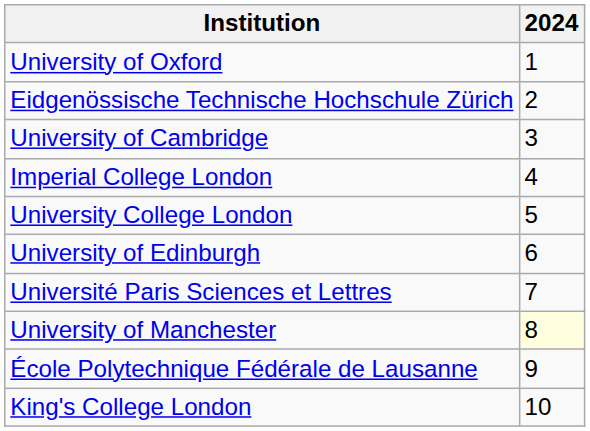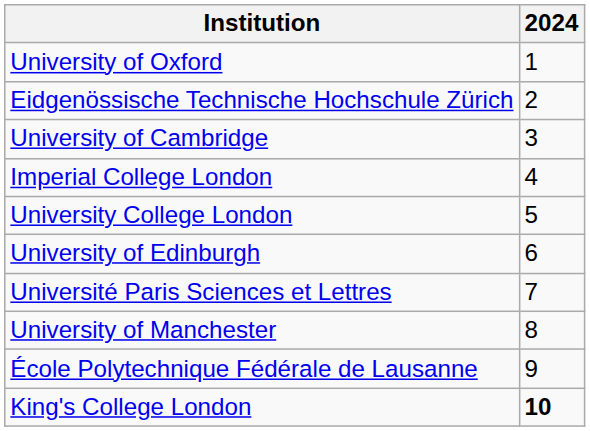(531, 330) lightyellow background -> (531, 330) no background
(538, 406) normal -> (538, 406) bold
